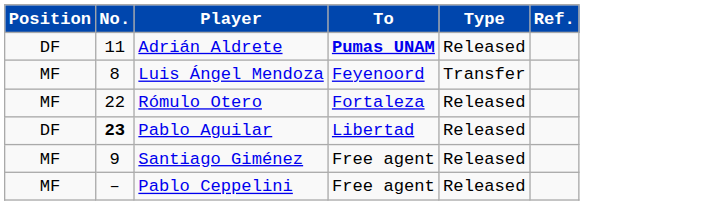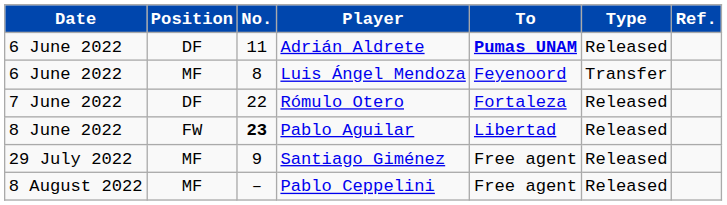+ column: (76, 19)
(50, 103) MF -> (192, 103) DF
(50, 131) DF -> (192, 131) FW
